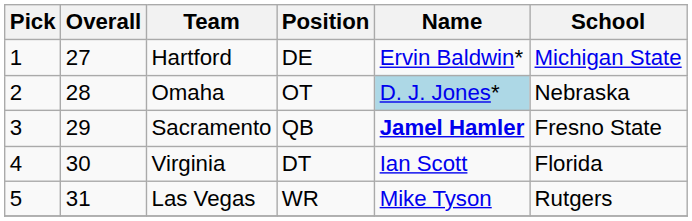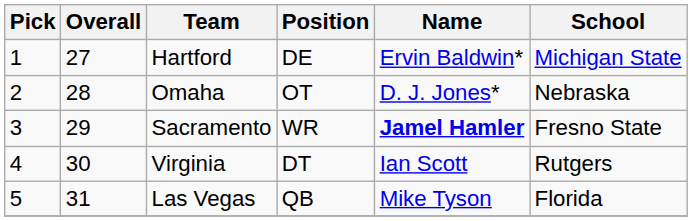(440, 92) lightblue background -> (440, 92) no background
(298, 127) QB -> (300, 127) WR
(569, 163) Florida -> (573, 163) Rutgers
(300, 198) WR -> (298, 198) QB
(573, 198) Rutgers -> (569, 198) Florida
